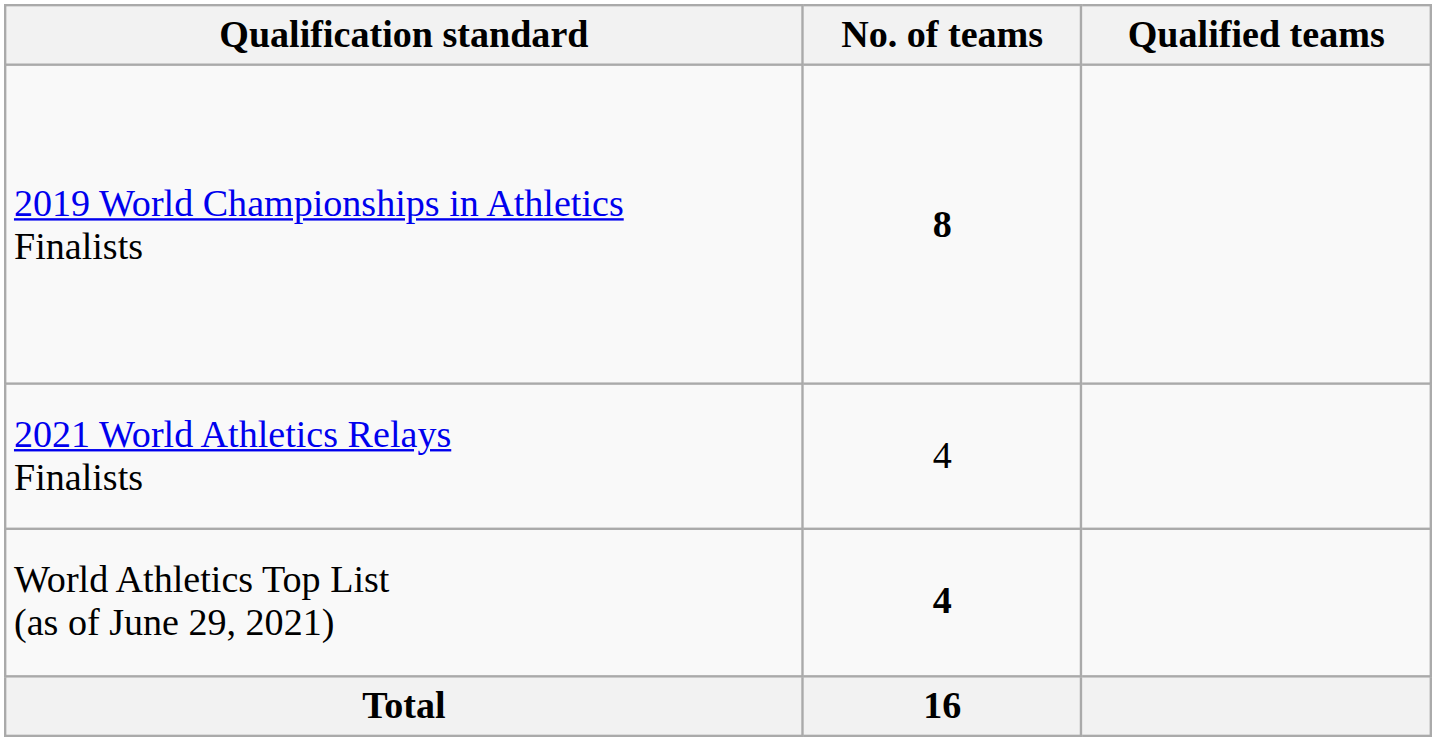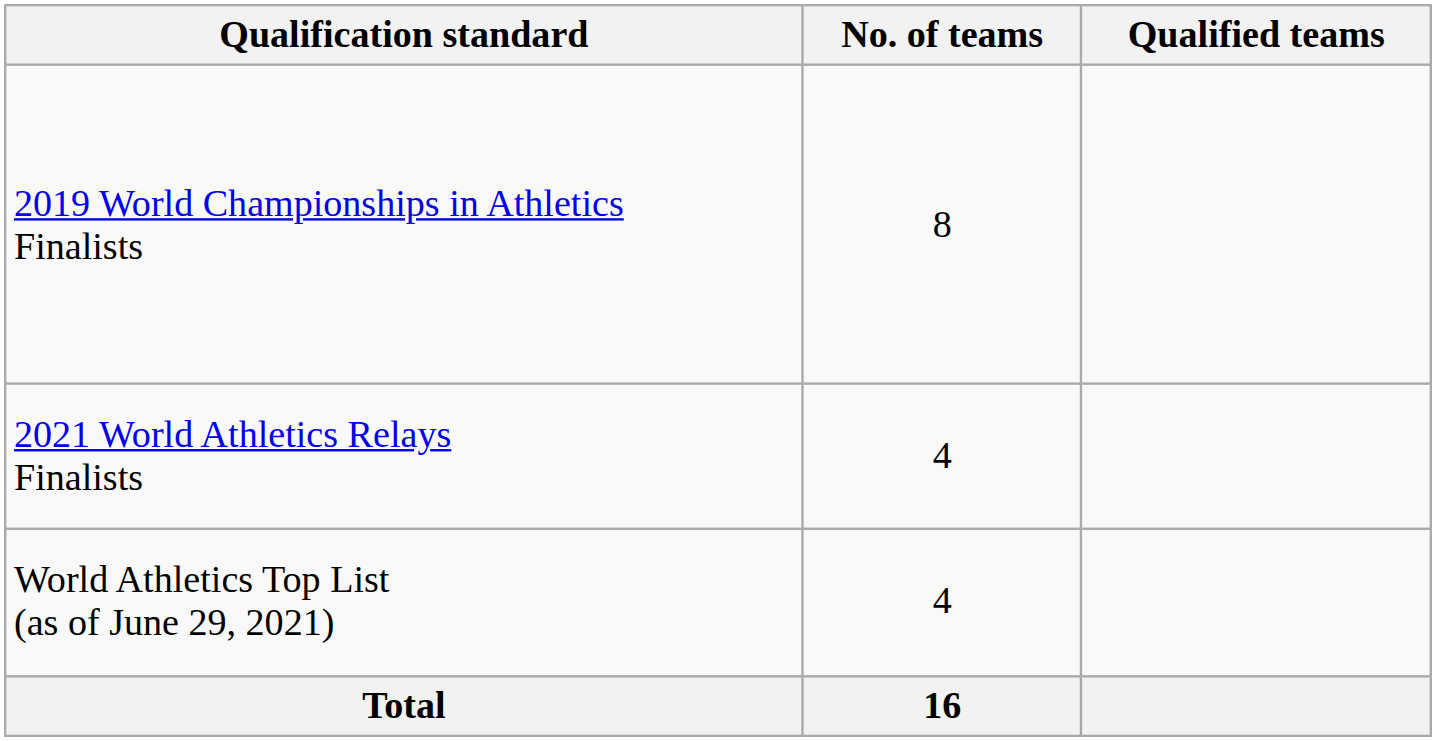(942, 223) bold -> (942, 223) normal
(942, 601) bold -> (942, 601) normal
